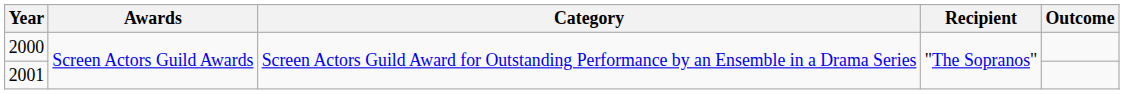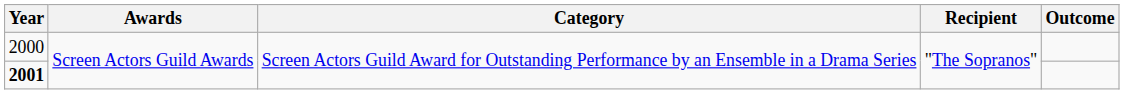(26, 74) normal -> (26, 74) bold
